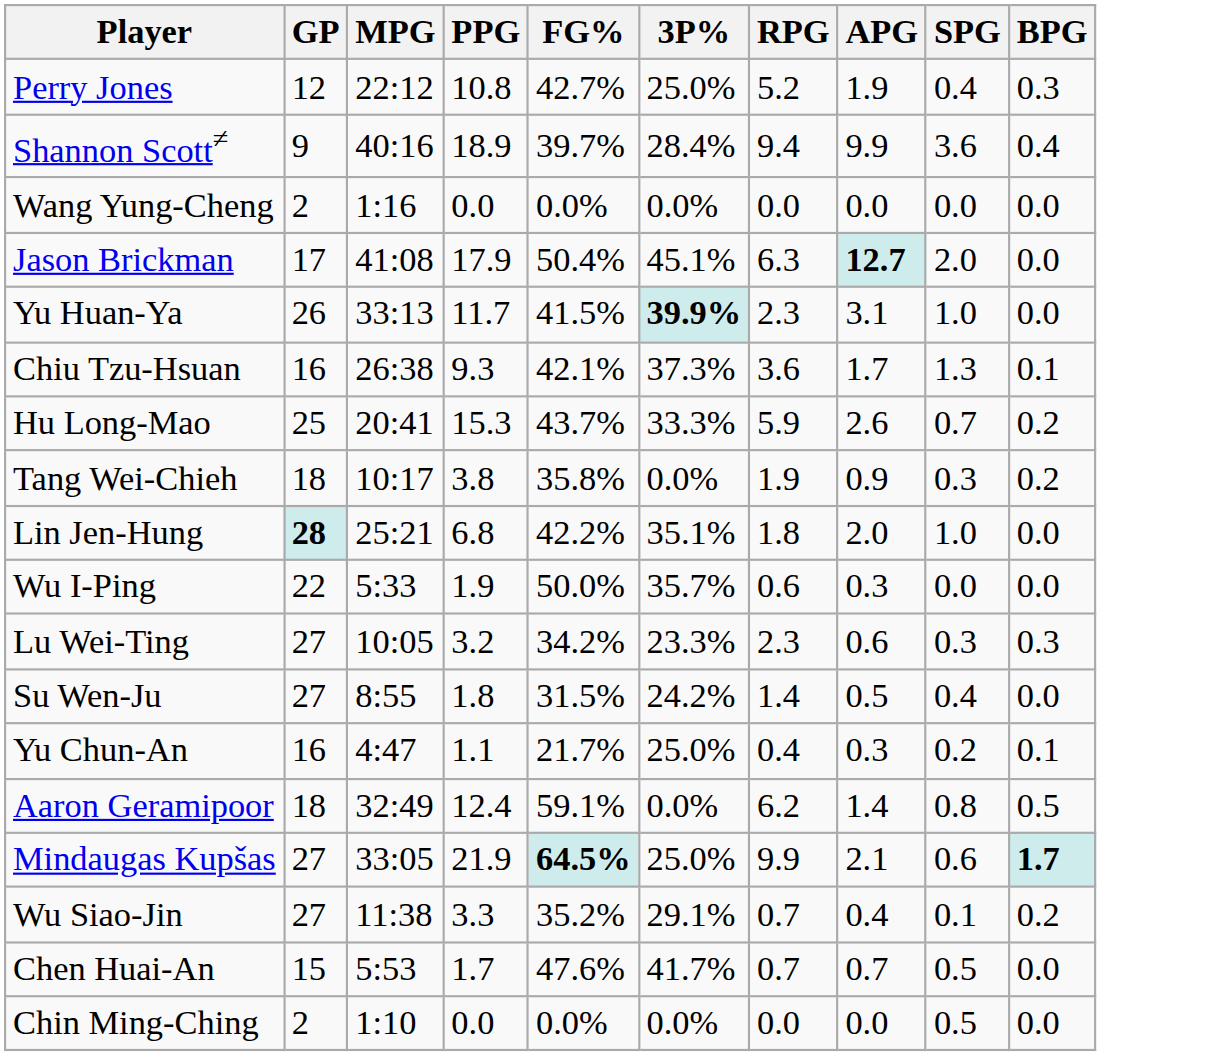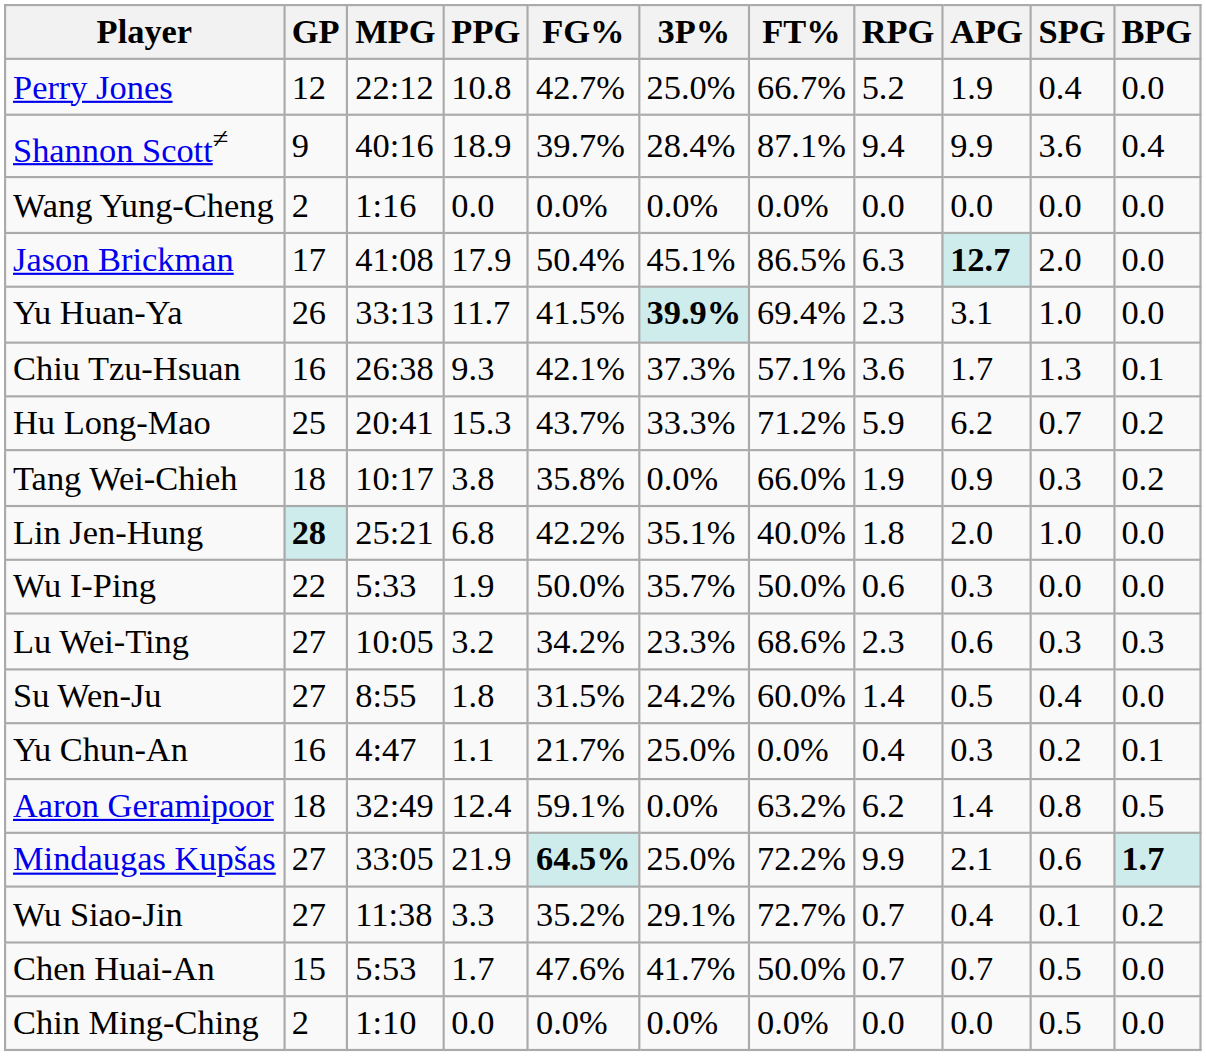+ column: (801, 31)
(1038, 86) 0.3 -> (1143, 86) 0.0
(867, 422) 2.6 -> (972, 422) 6.2
